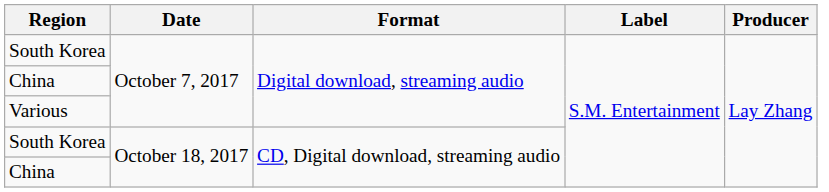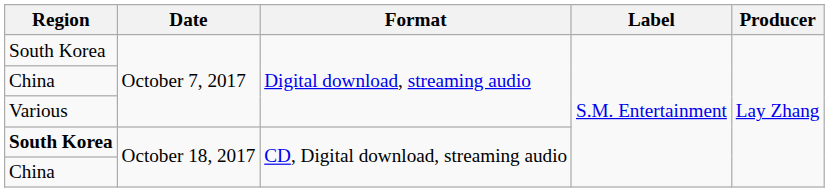(57, 141) normal -> (61, 141) bold
